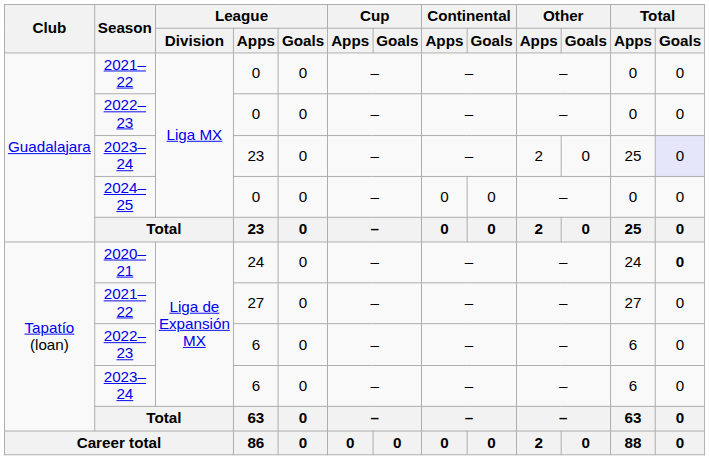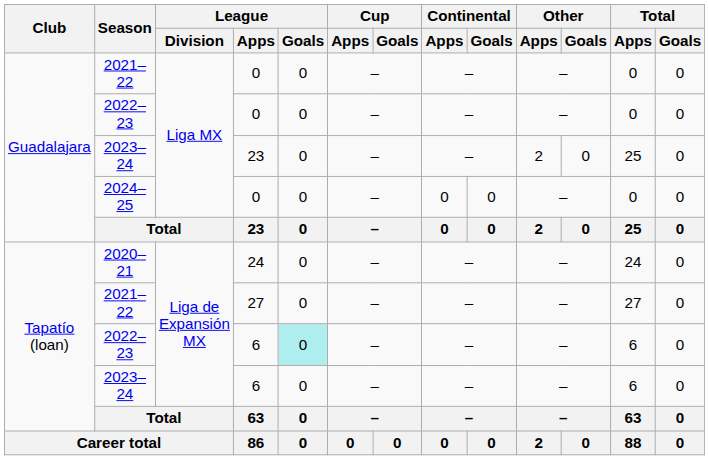(680, 155) lavender background -> (680, 155) no background
(680, 262) bold -> (680, 262) normal
(303, 344) no background -> (303, 344) paleturquoise background
